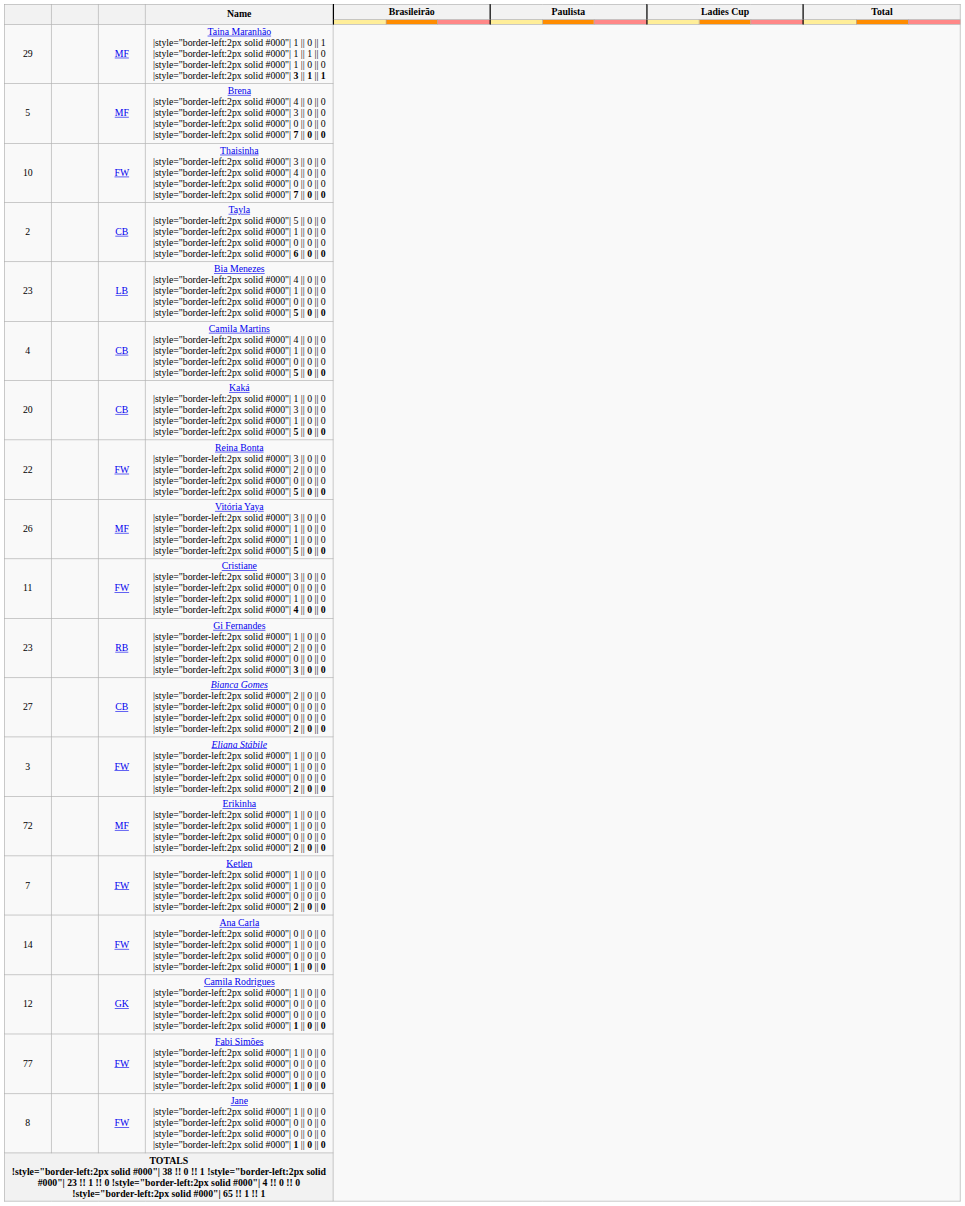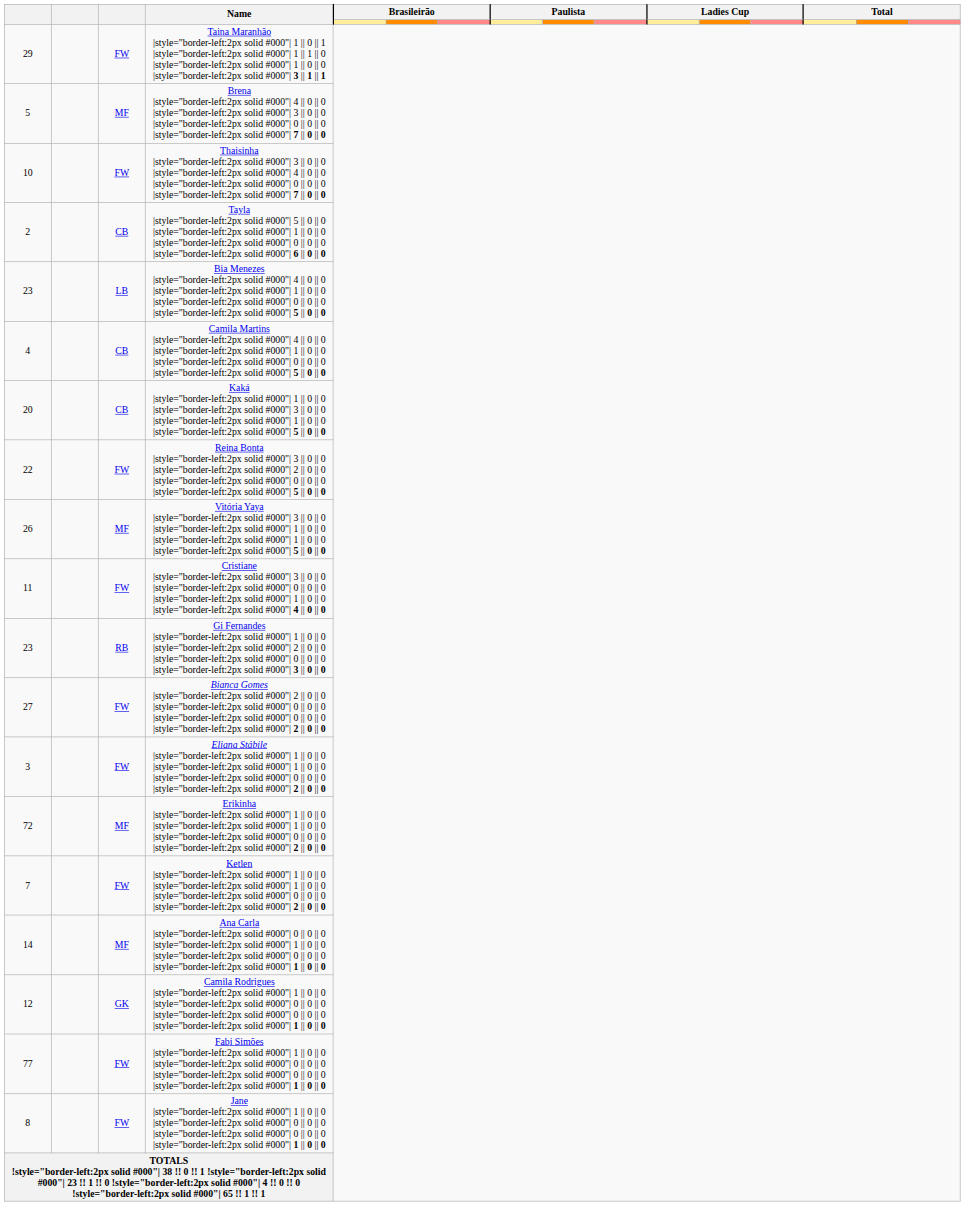(122, 54) MF -> (122, 54) FW
(122, 707) CB -> (122, 707) FW
(122, 945) FW -> (122, 945) MF
